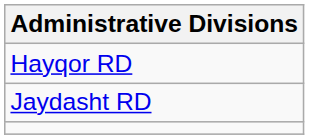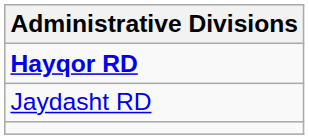(71, 63) normal -> (74, 63) bold
